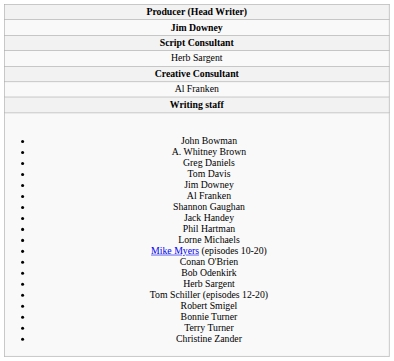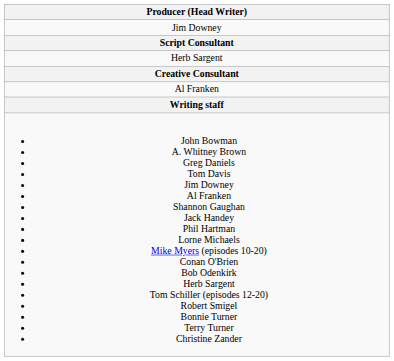(197, 27) bold -> (197, 27) normal
